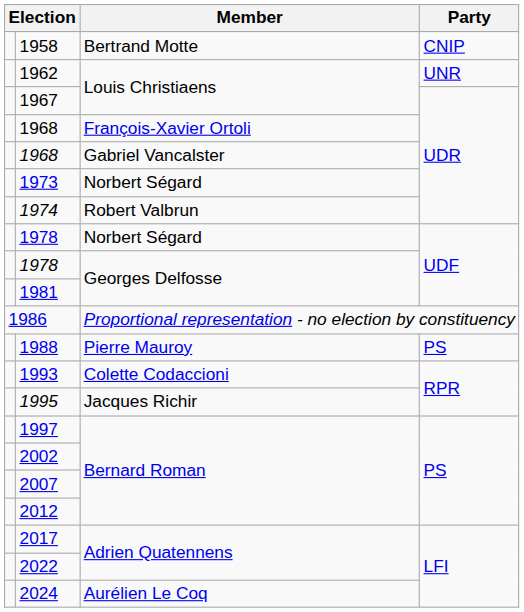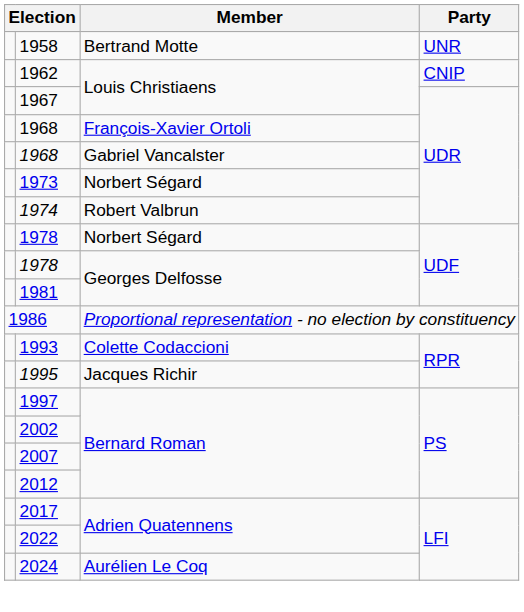(444, 45) CNIP -> (442, 45) UNR
(442, 73) UNR -> (444, 73) CNIP
- row: (39, 347)
